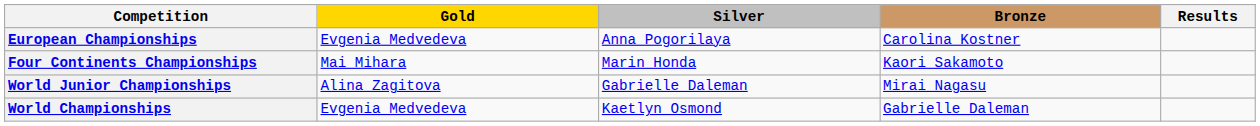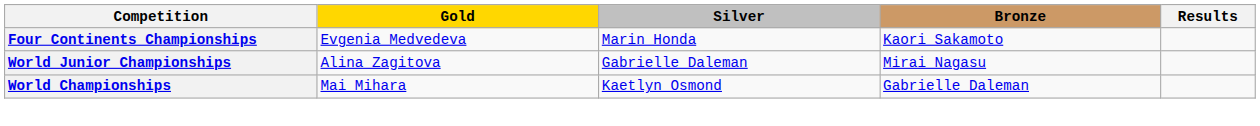- row: (102, 40)
(363, 63) Mai Mihara -> (393, 40) Evgenia Medvedeva
(393, 109) Evgenia Medvedeva -> (363, 86) Mai Mihara
